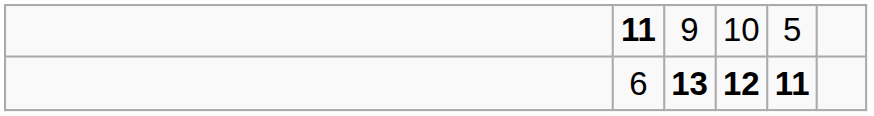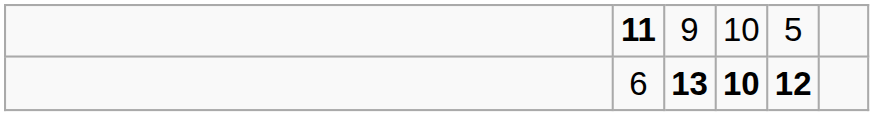(741, 82) 12 -> (741, 82) 10
(792, 82) 11 -> (793, 82) 12
